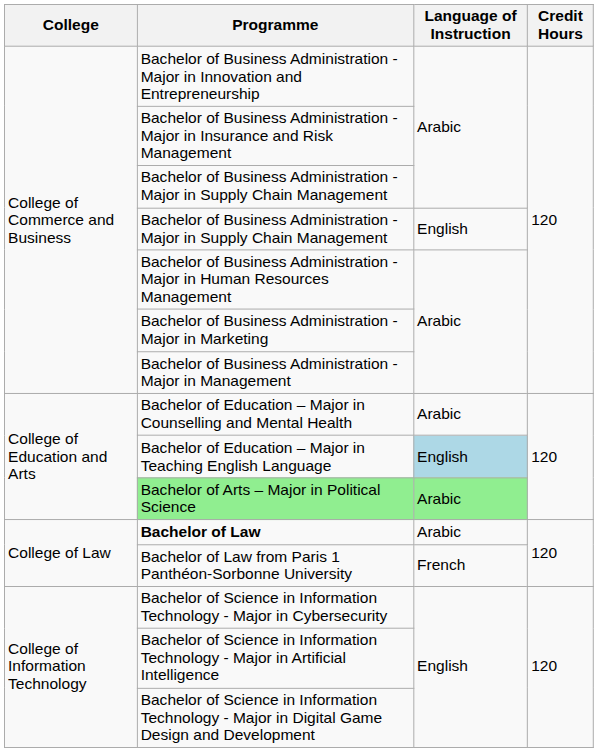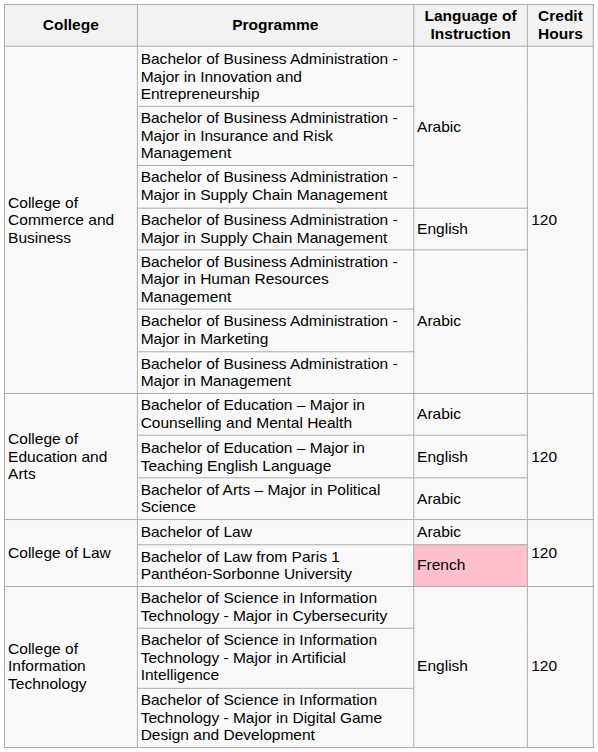(443, 456) lightblue background -> (443, 456) no background
(261, 498) lightgreen background -> (261, 498) no background
(439, 498) lightgreen background -> (439, 498) no background
(201, 531) bold -> (196, 531) normal
(441, 565) no background -> (441, 565) pink background
